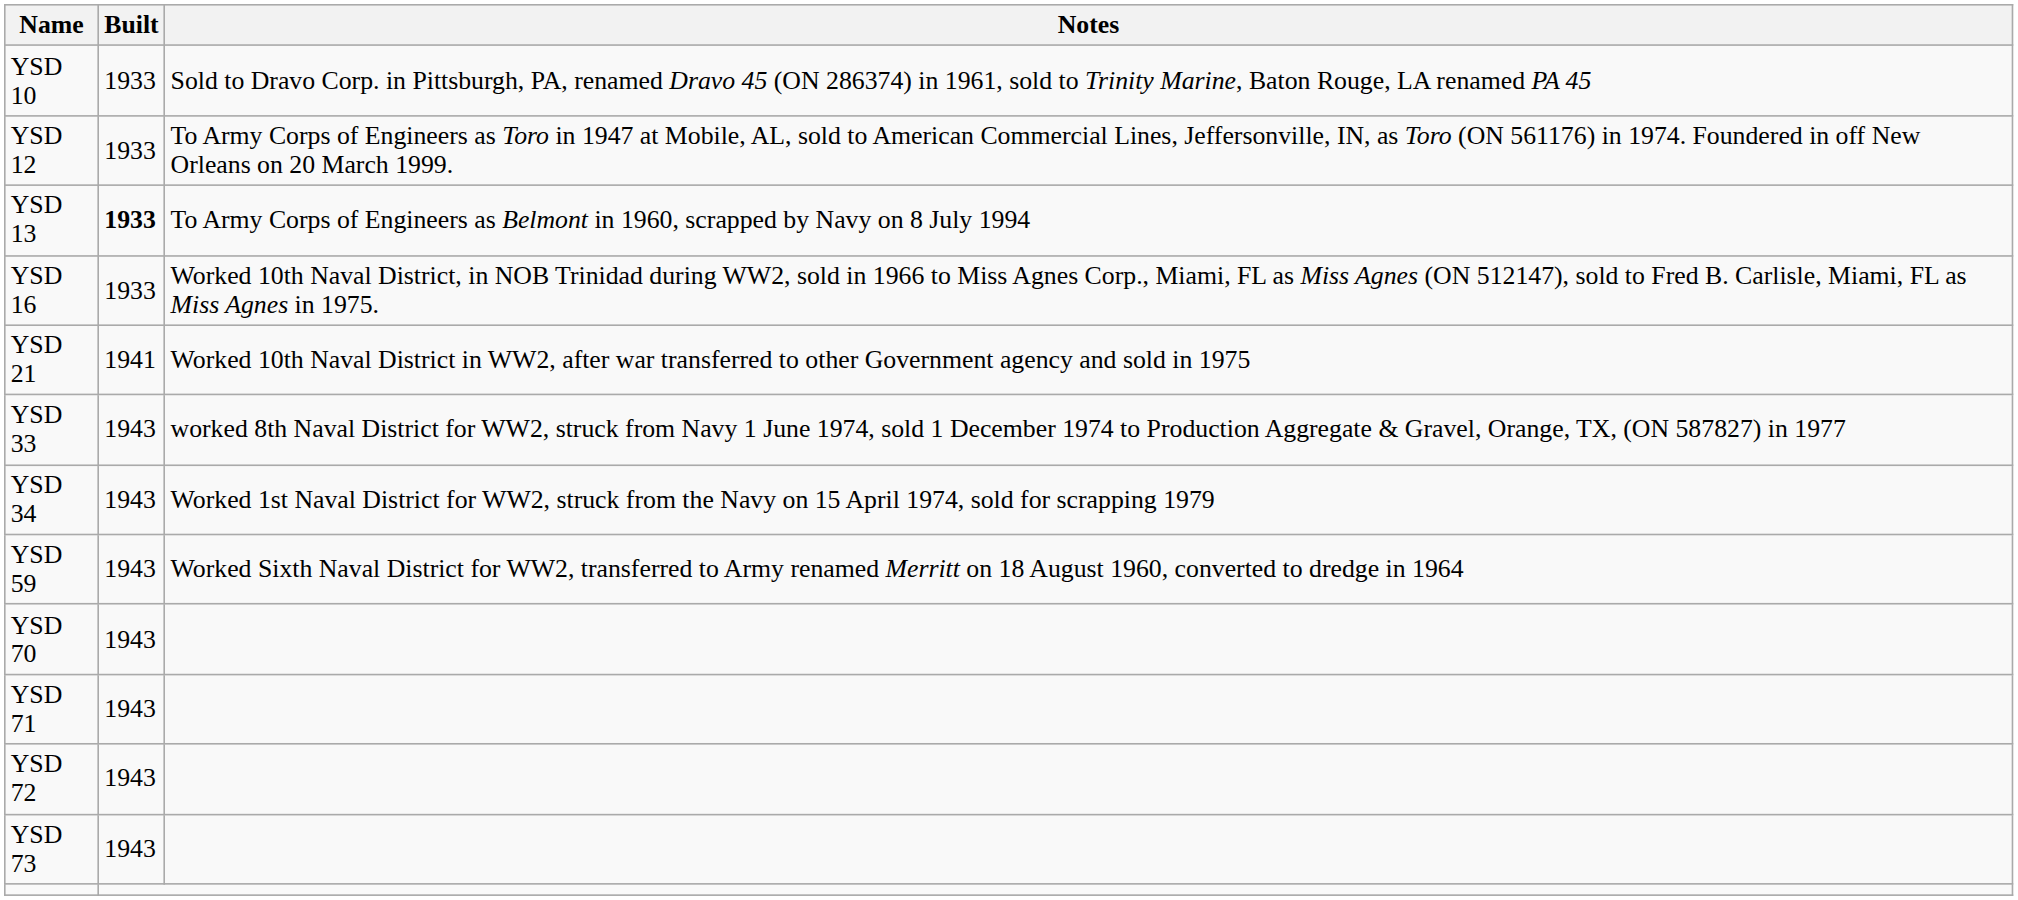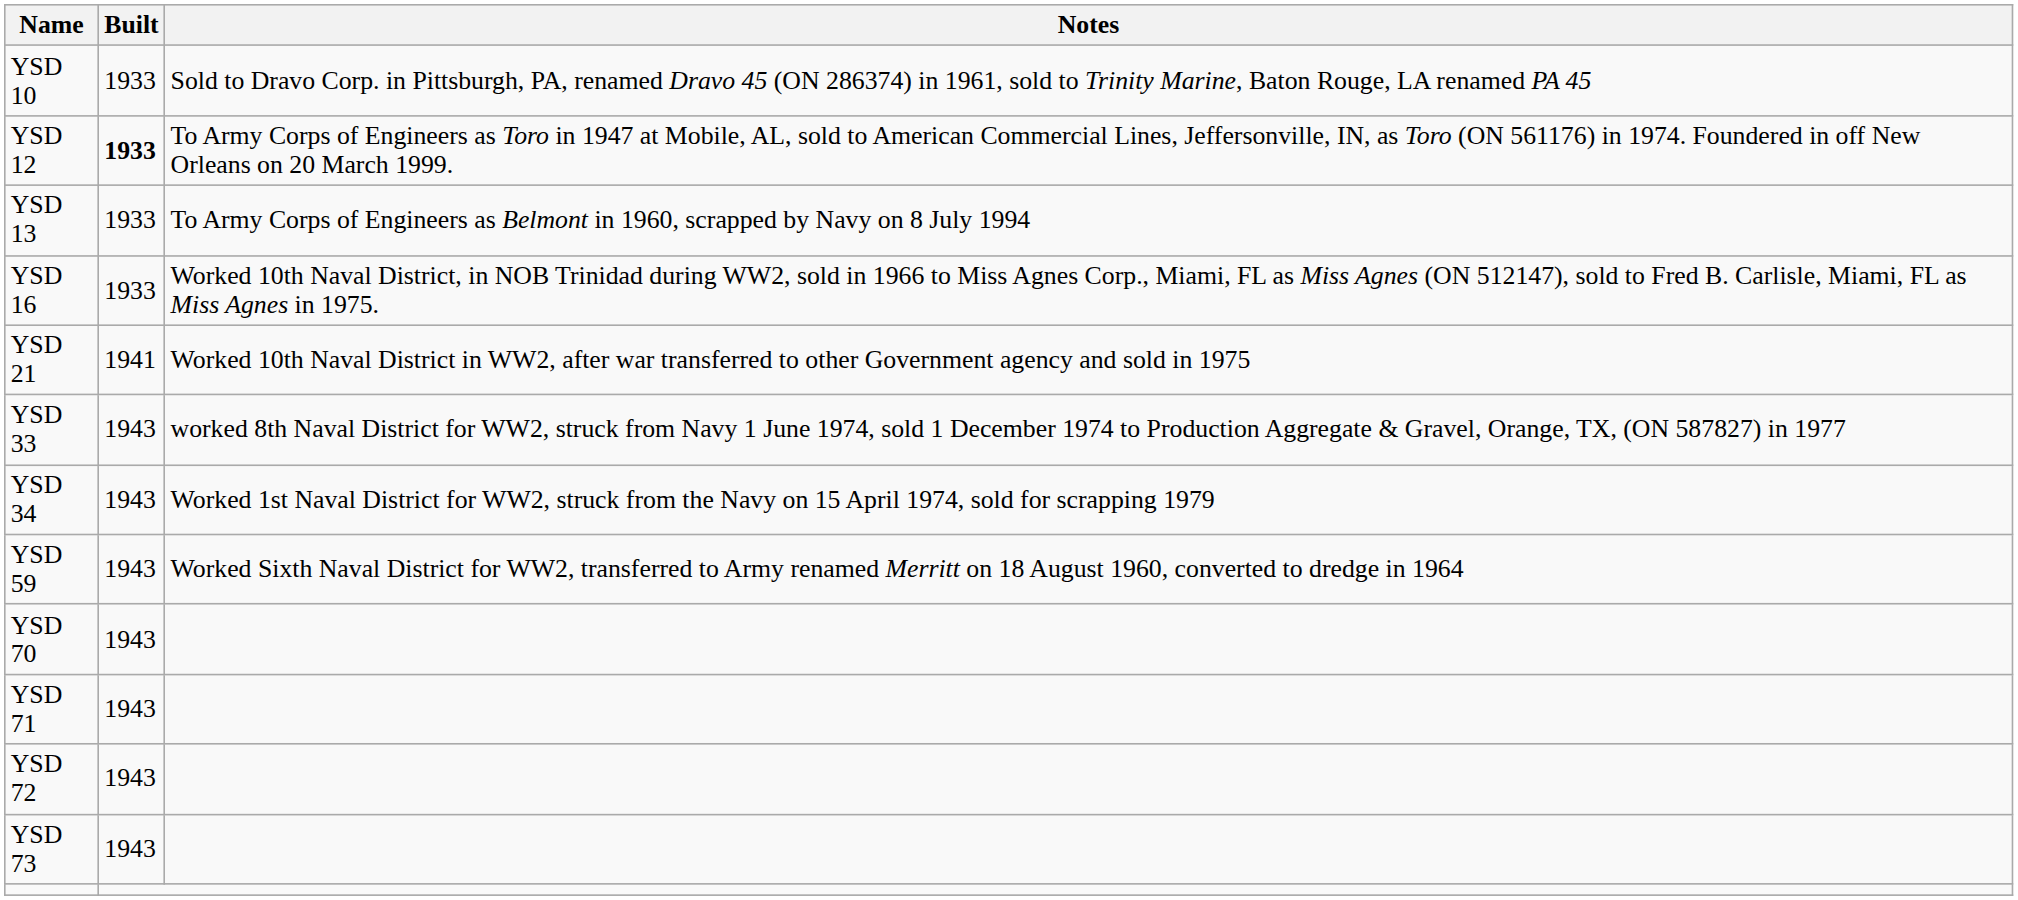(130, 150) normal -> (130, 150) bold
(130, 219) bold -> (130, 219) normal
